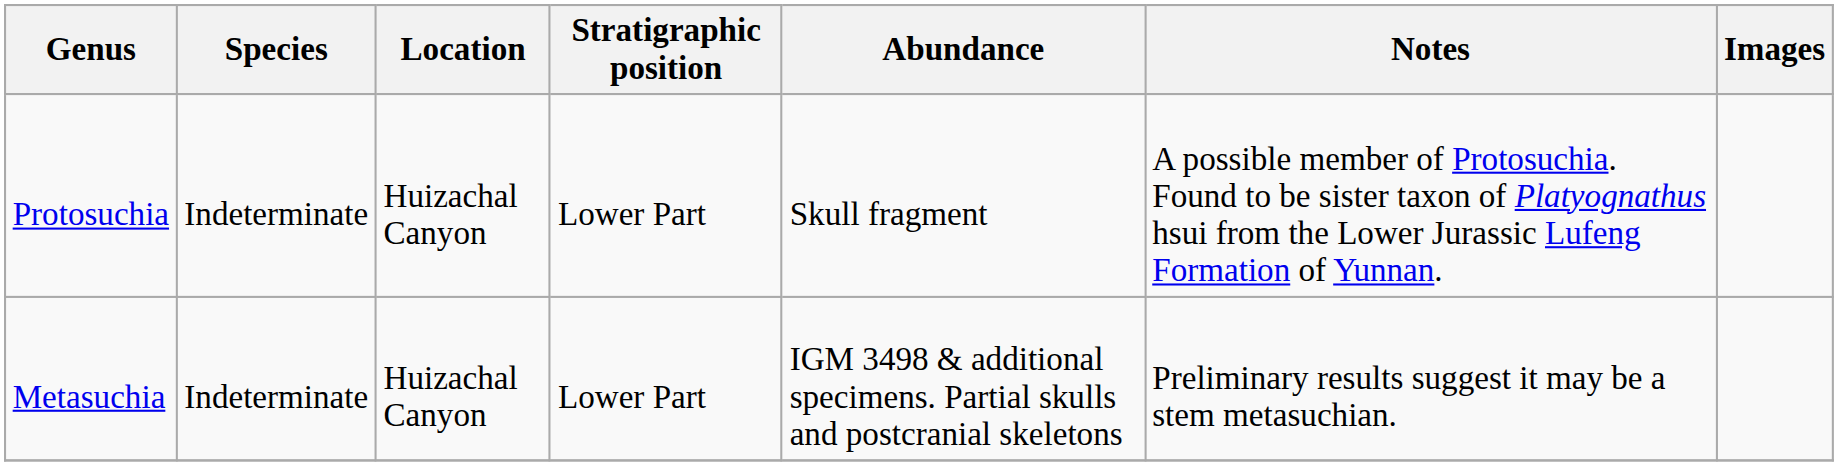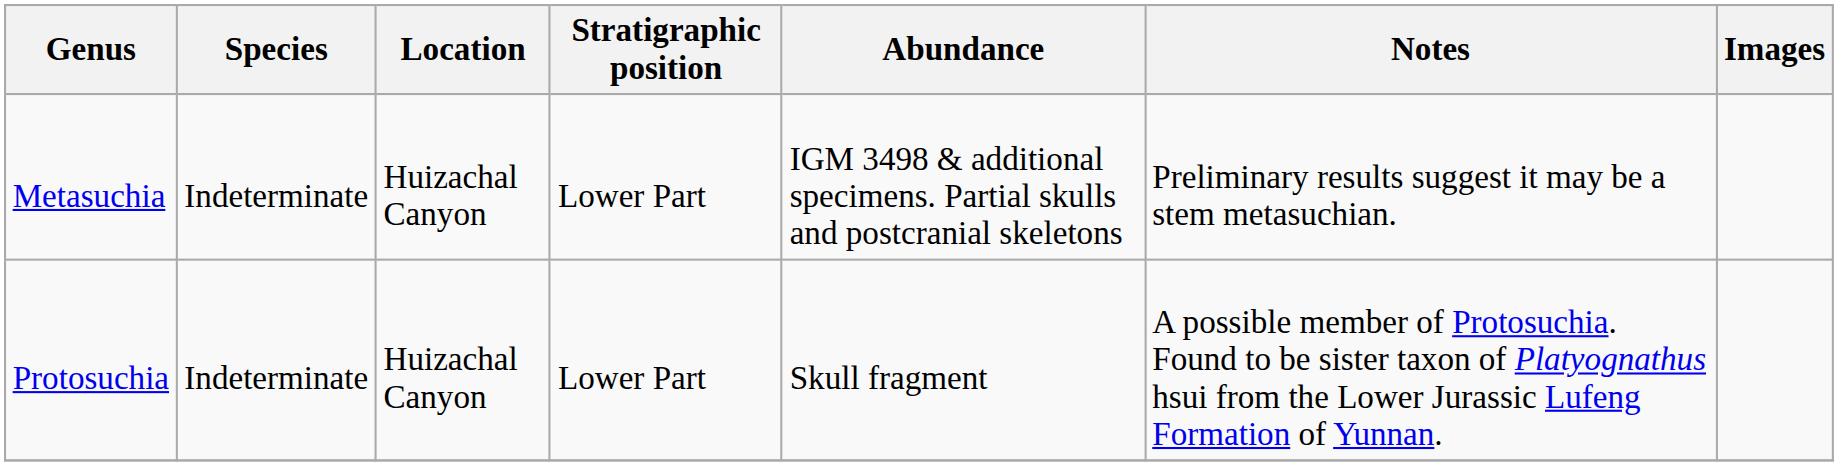rows swapped: (89, 396) <-> (91, 213)
